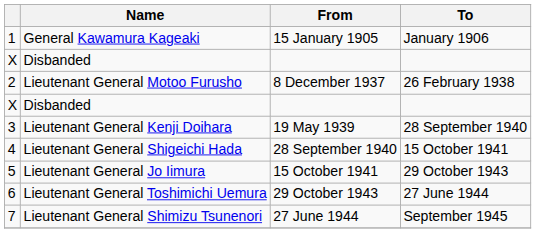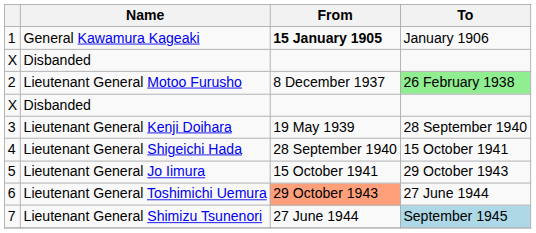(326, 37) normal -> (328, 37) bold
(459, 82) no background -> (459, 82) lightgreen background
(326, 194) no background -> (326, 194) lightsalmon background
(455, 216) no background -> (455, 216) lightblue background
